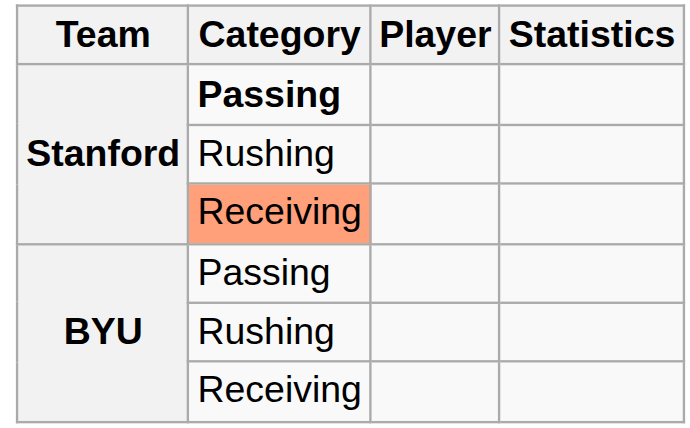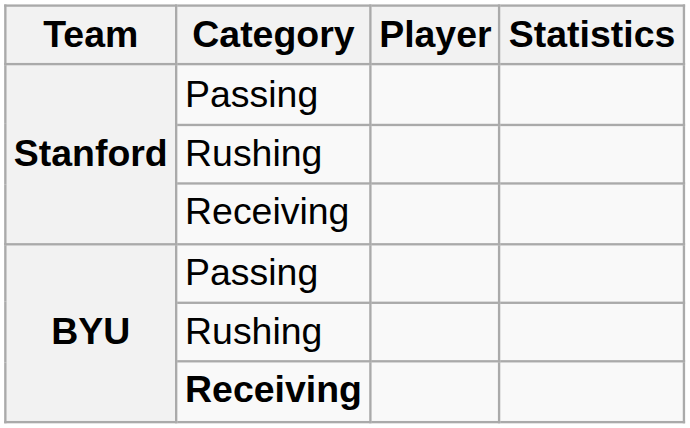(269, 94) bold -> (252, 94) normal
(280, 212) lightsalmon background -> (267, 212) no background
(280, 390) normal -> (273, 390) bold
